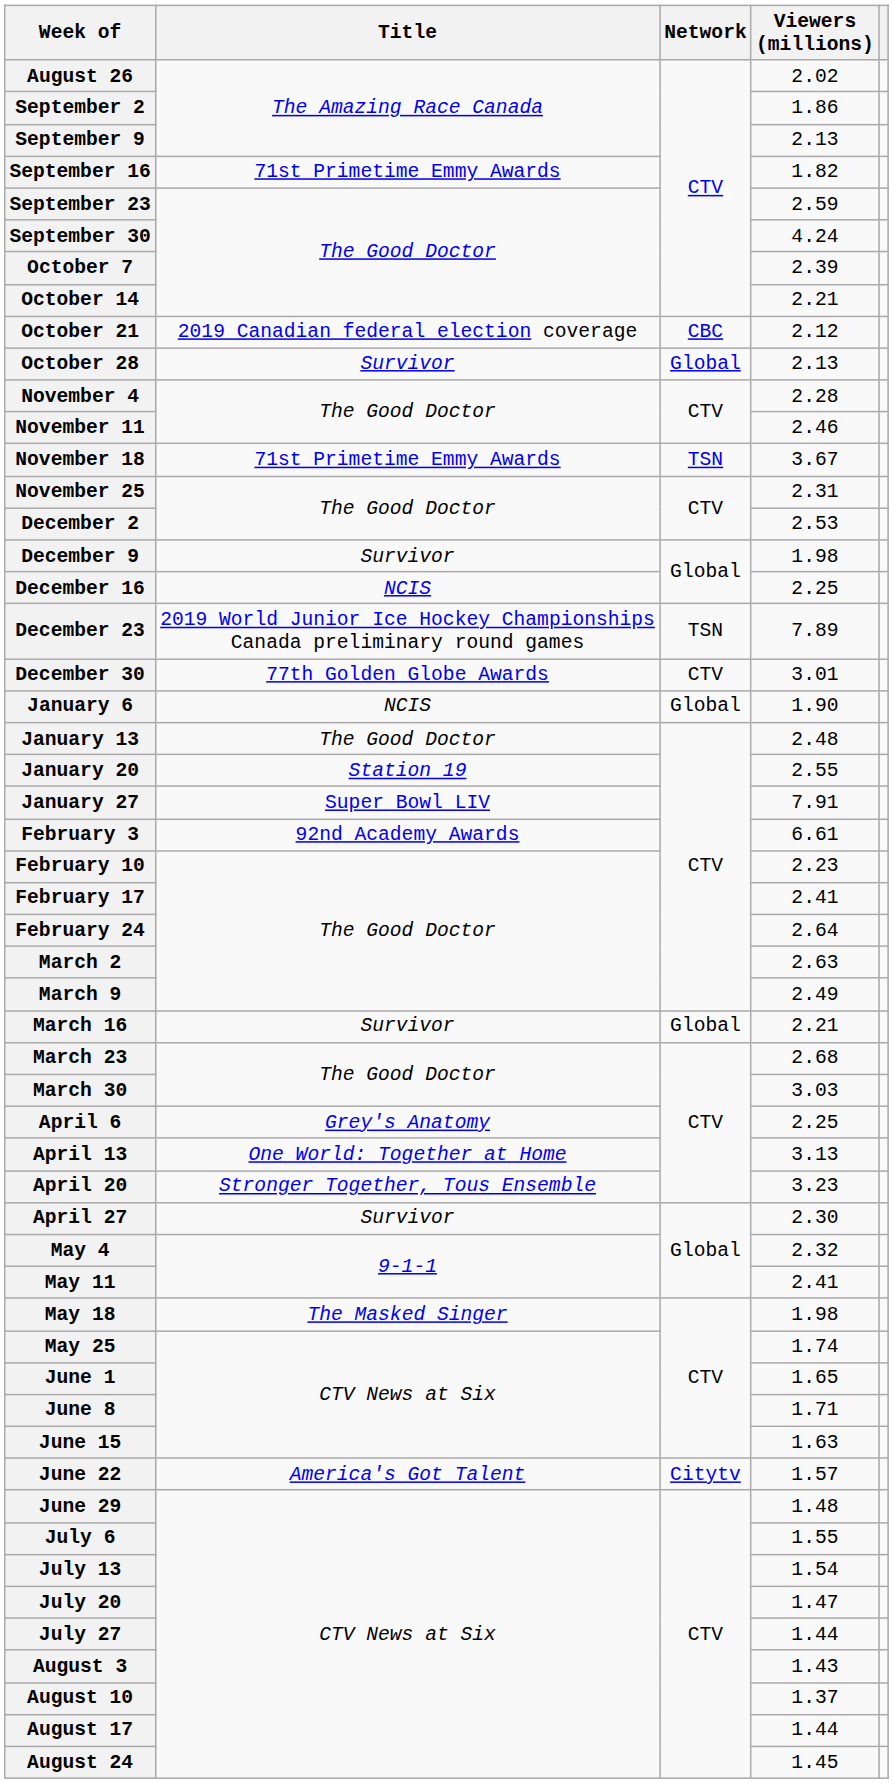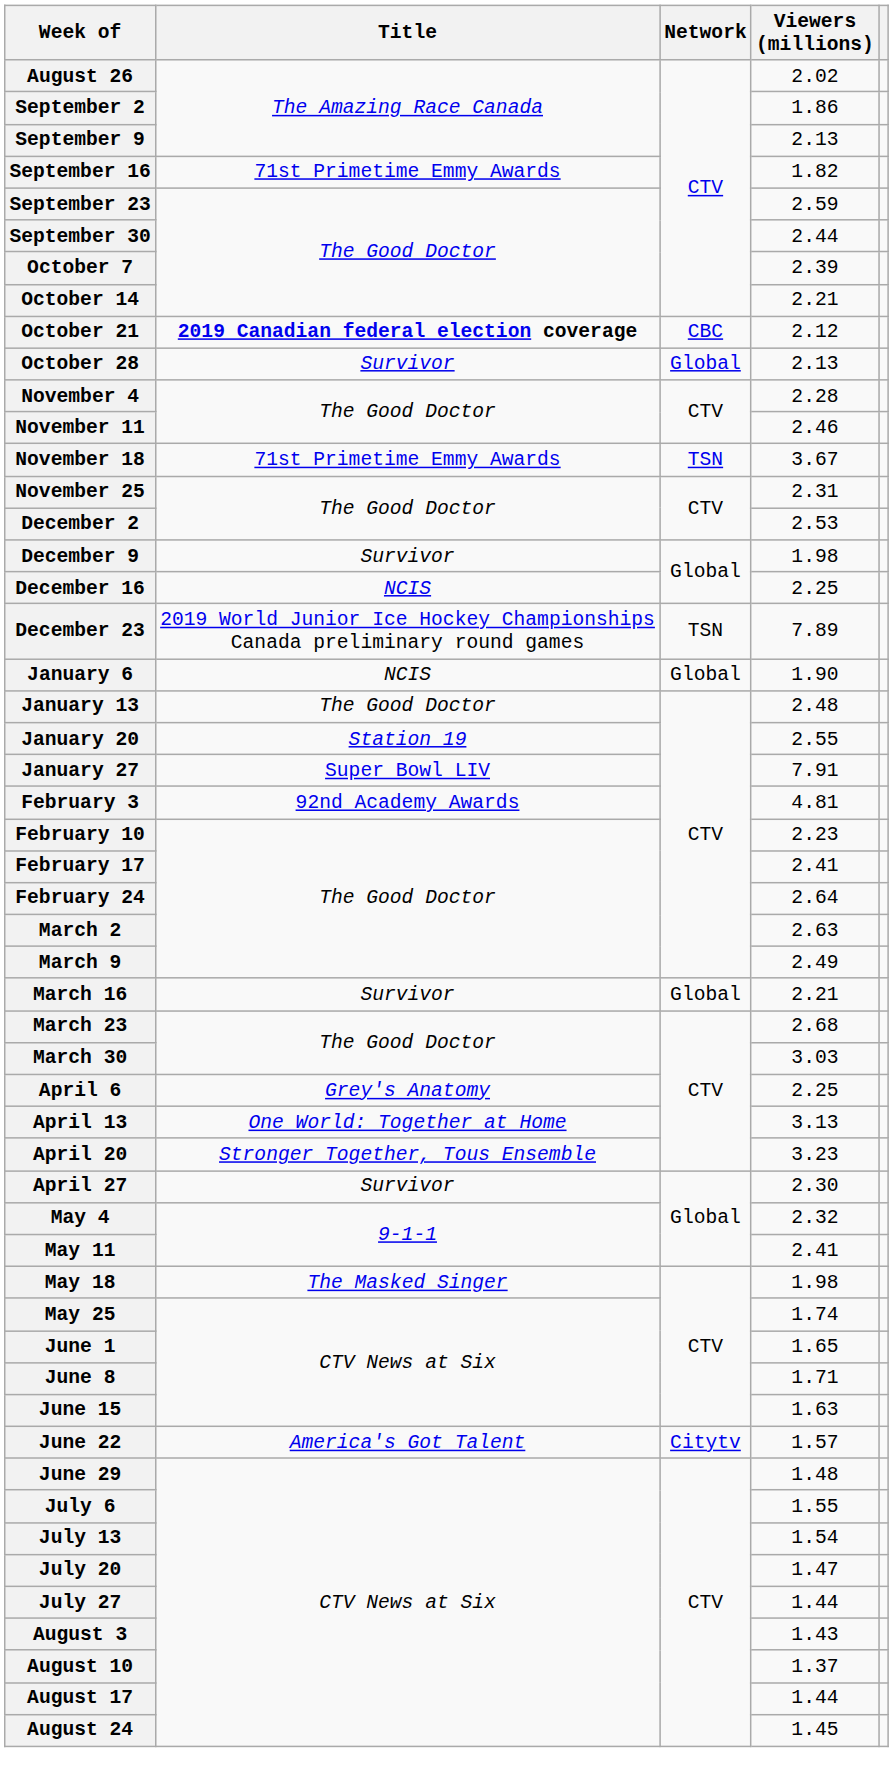(815, 236) 4.24 -> (815, 236) 2.44
(408, 332) normal -> (408, 332) bold
- row: (80, 675)
(815, 835) 6.61 -> (815, 803) 4.81
